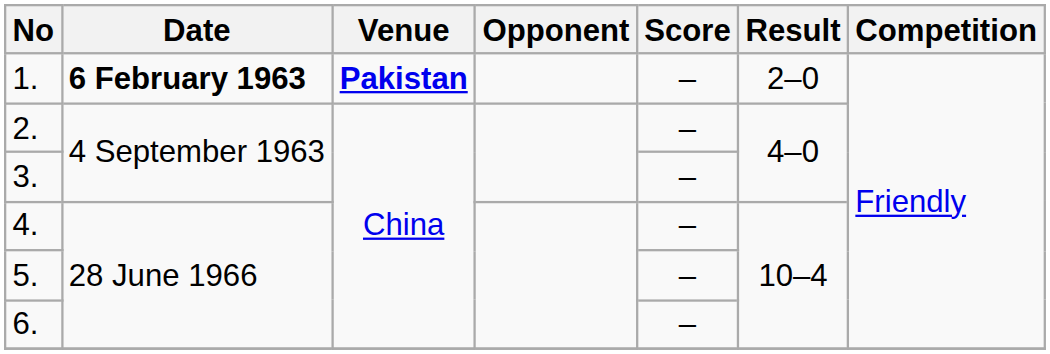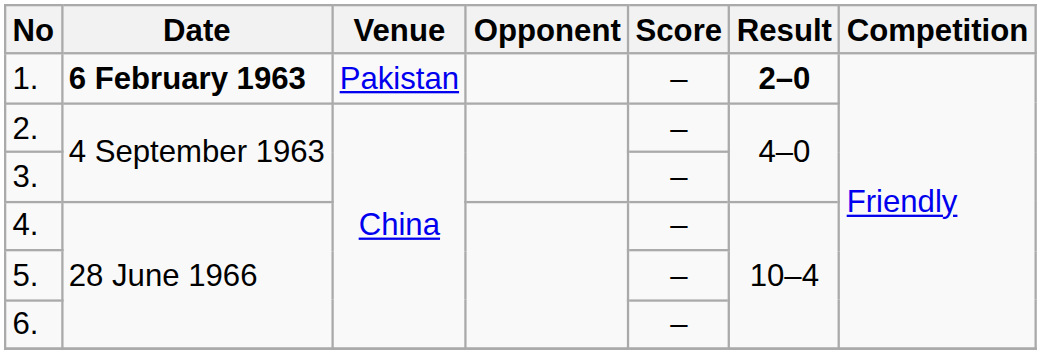(404, 78) bold -> (399, 78) normal
(793, 78) normal -> (784, 78) bold
